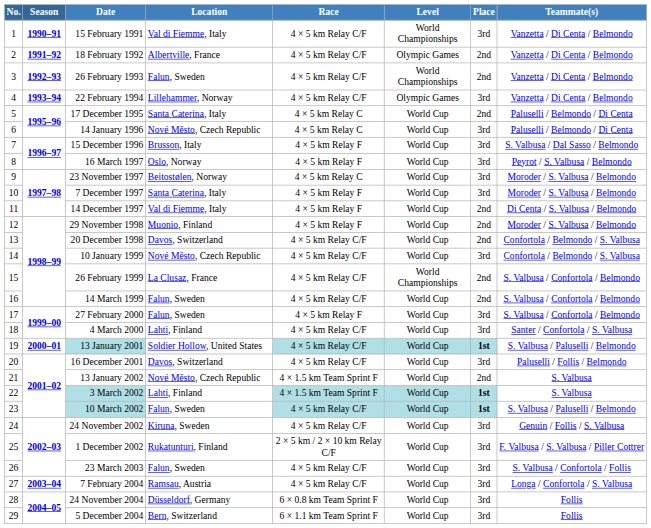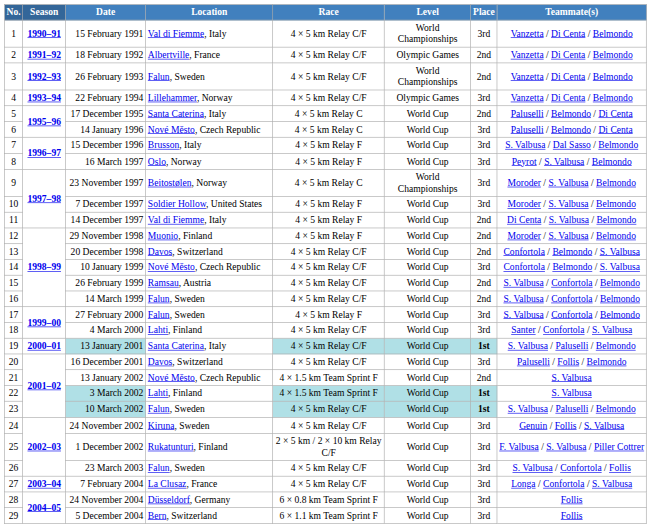(428, 177) World Cup -> (428, 183) World Championships
(187, 193) Santa Caterina, Italy -> (205, 204) Soldier Hollow, United States
(183, 277) La Clusaz, France -> (179, 283) Ramsau, Austria
(428, 277) World Championships -> (428, 283) World Cup
(205, 346) Soldier Hollow, United States -> (187, 346) Santa Caterina, Italy
(179, 484) Ramsau, Austria -> (183, 484) La Clusaz, France
